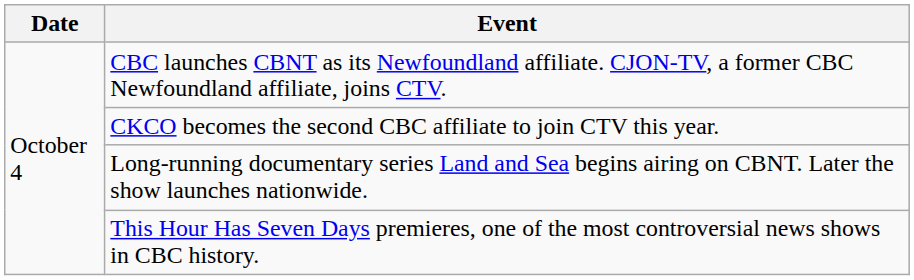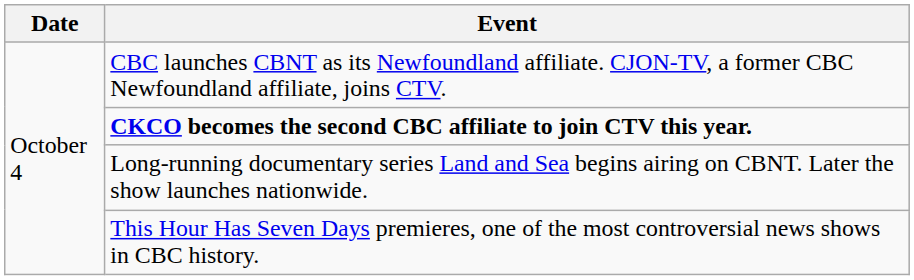(415, 125) normal -> (431, 125) bold
